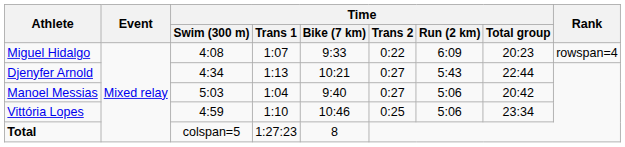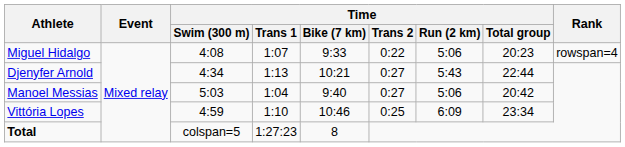(450, 53) 6:09 -> (450, 53) 5:06
(450, 113) 5:06 -> (450, 113) 6:09
